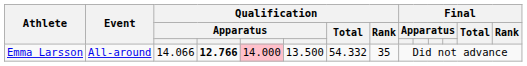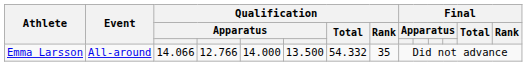(219, 52) bold -> (219, 52) normal
(262, 52) pink background -> (262, 52) no background
